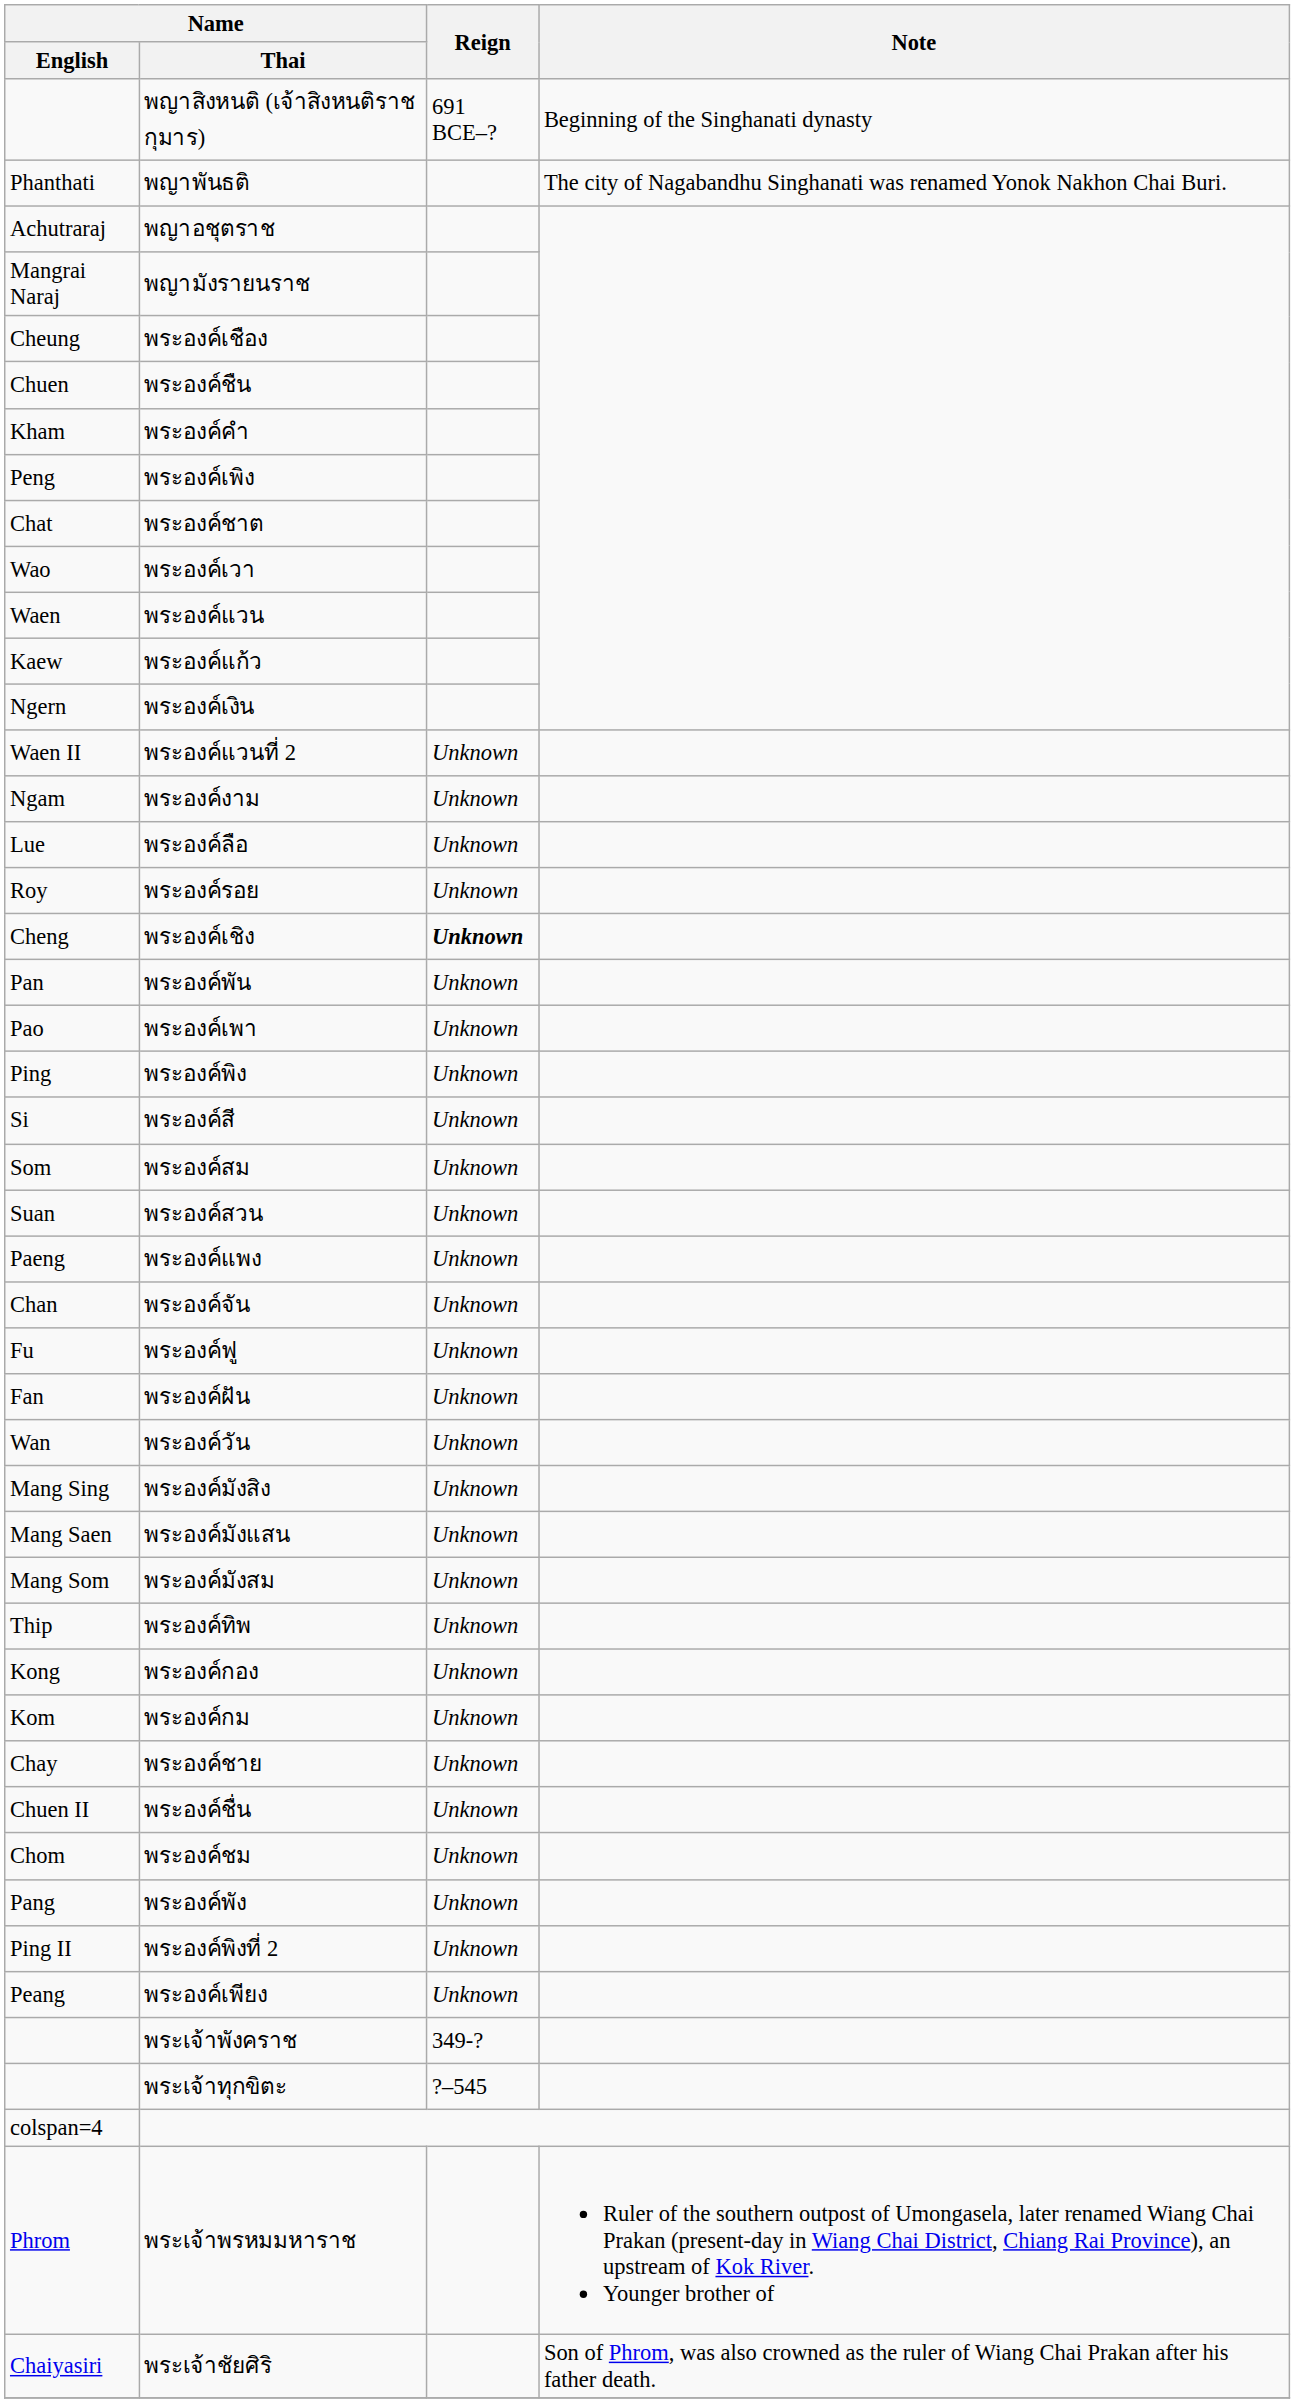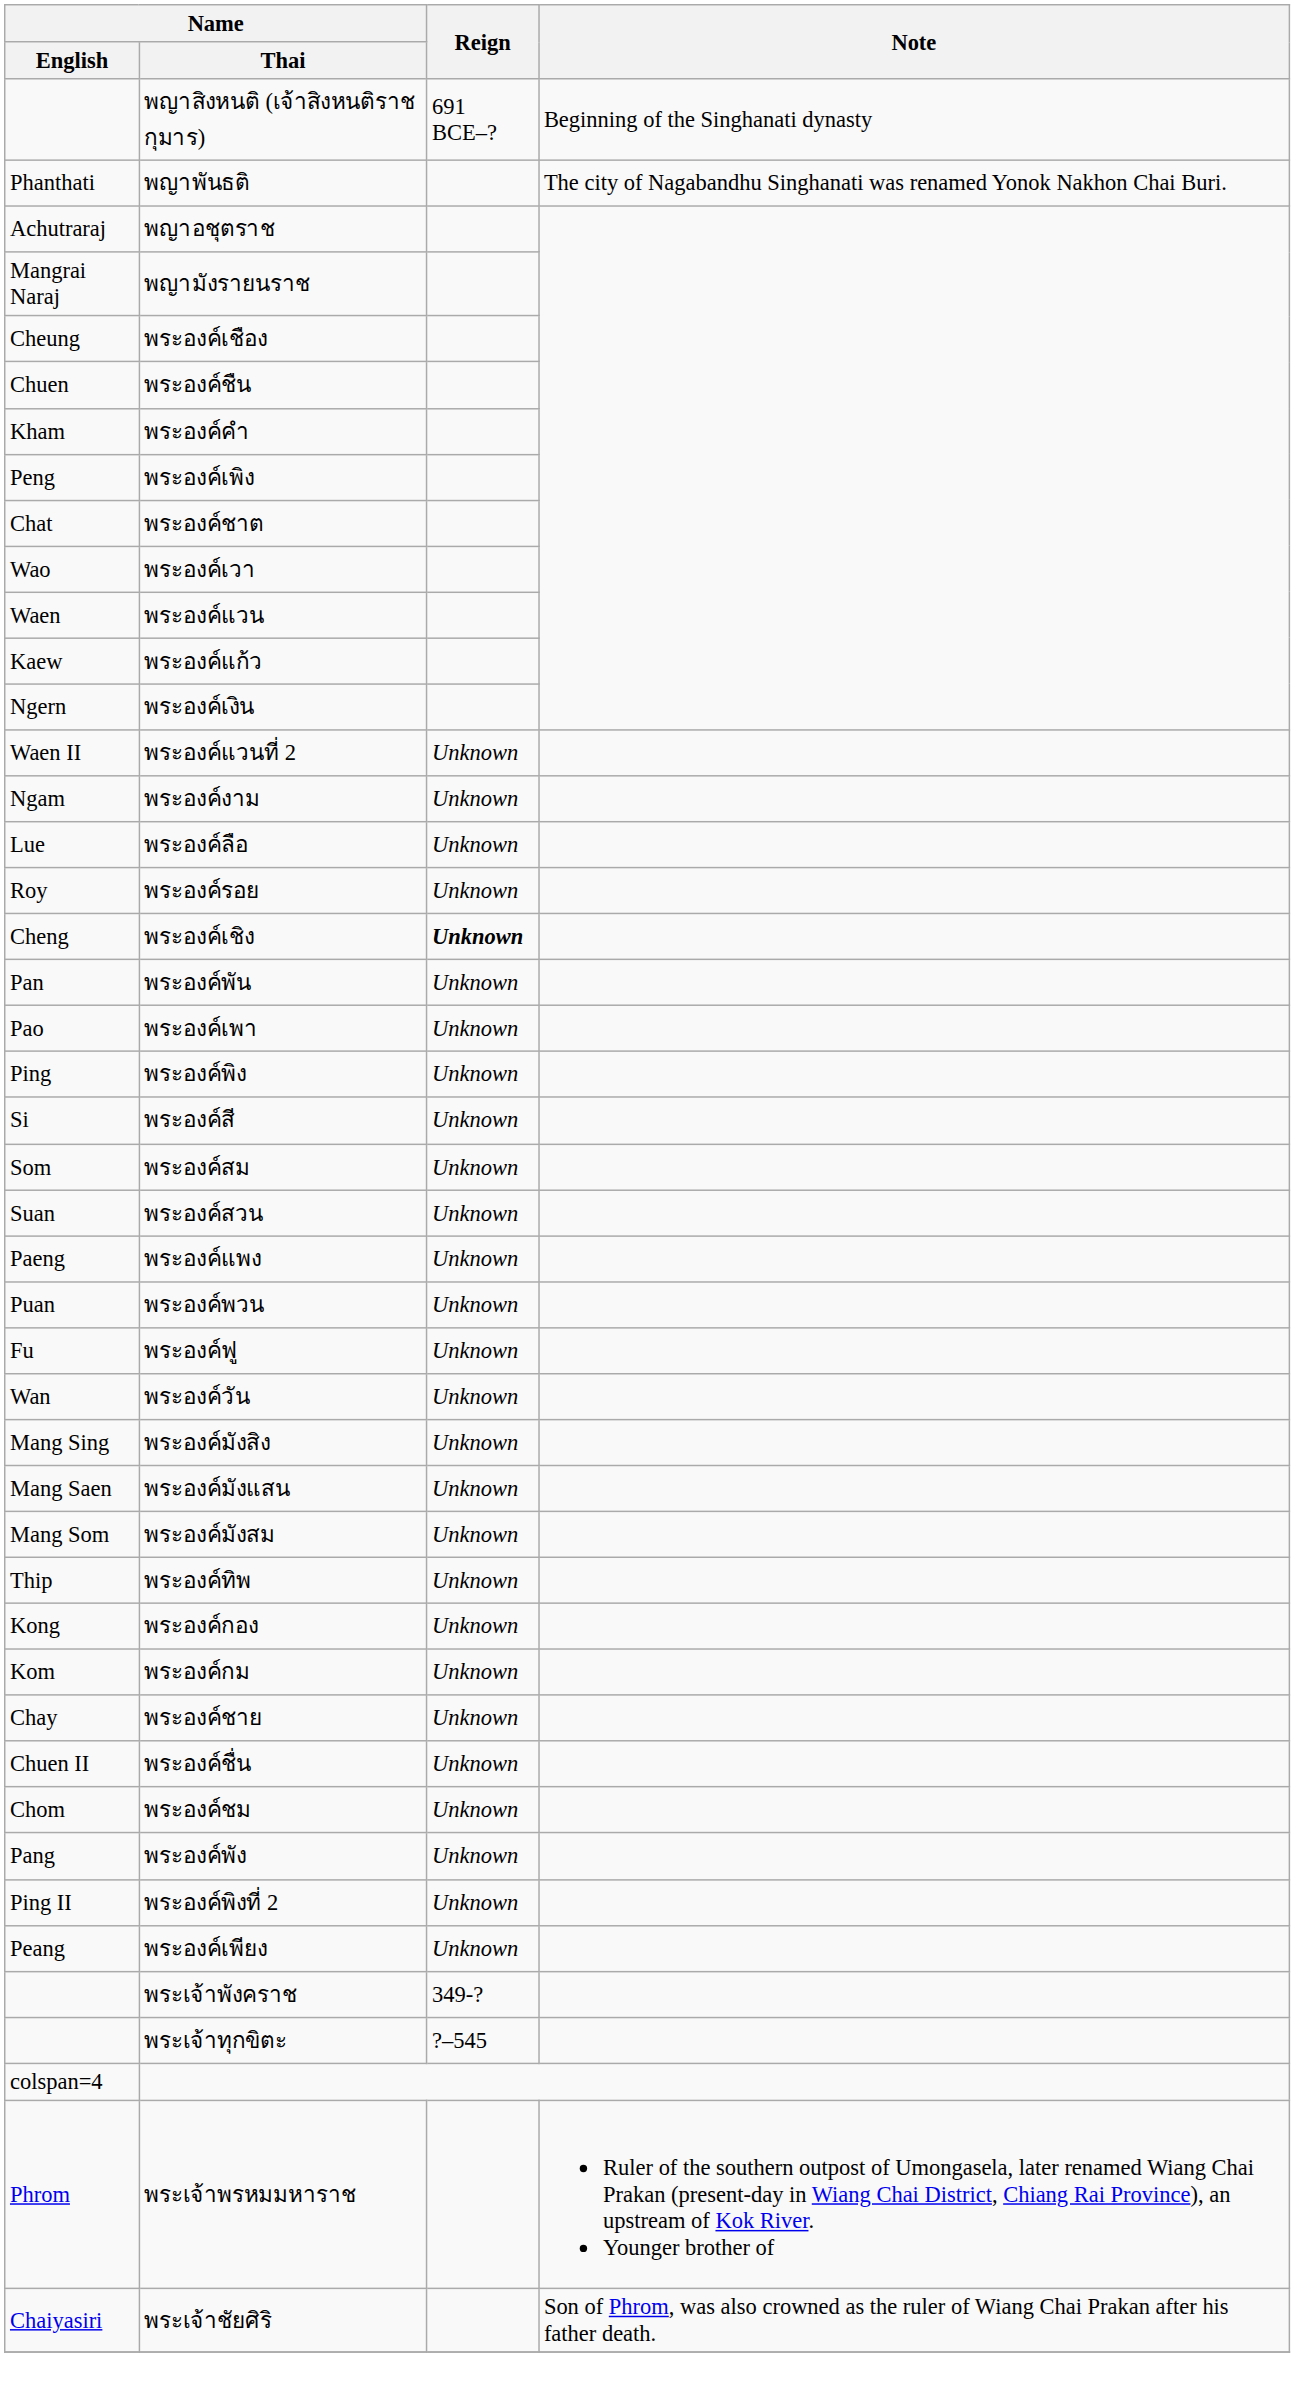+ row: (32, 1304)
- row: (34, 1304)
- row: (27, 1396)
